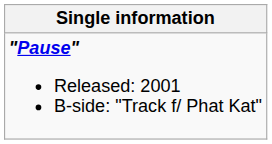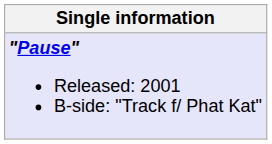(135, 77) no background -> (135, 77) lavender background
